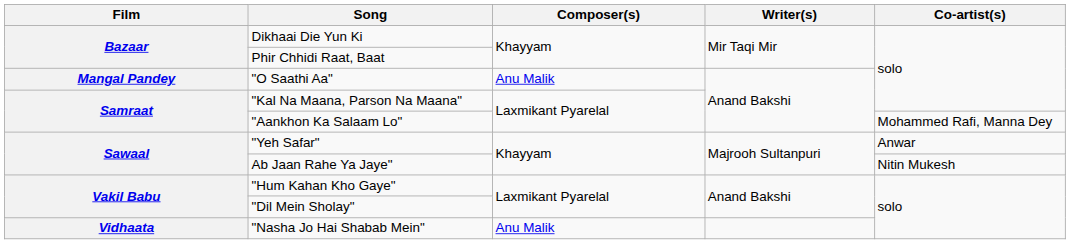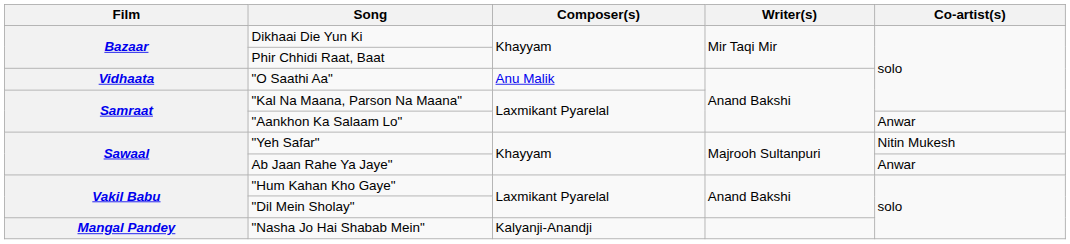(126, 79) Mangal Pandey -> (126, 79) Vidhaata
(965, 121) Mohammed Rafi, Manna Dey -> (897, 121) Anwar
(897, 143) Anwar -> (916, 143) Nitin Mukesh
(916, 164) Nitin Mukesh -> (897, 164) Anwar
(126, 228) Vidhaata -> (126, 228) Mangal Pandey
(525, 228) Anu Malik -> (544, 228) Kalyanji-Anandji
